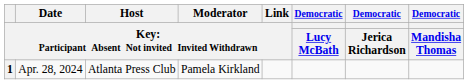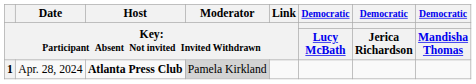(132, 69) normal -> (135, 69) bold
(220, 69) no background -> (227, 69) lightgrey background
